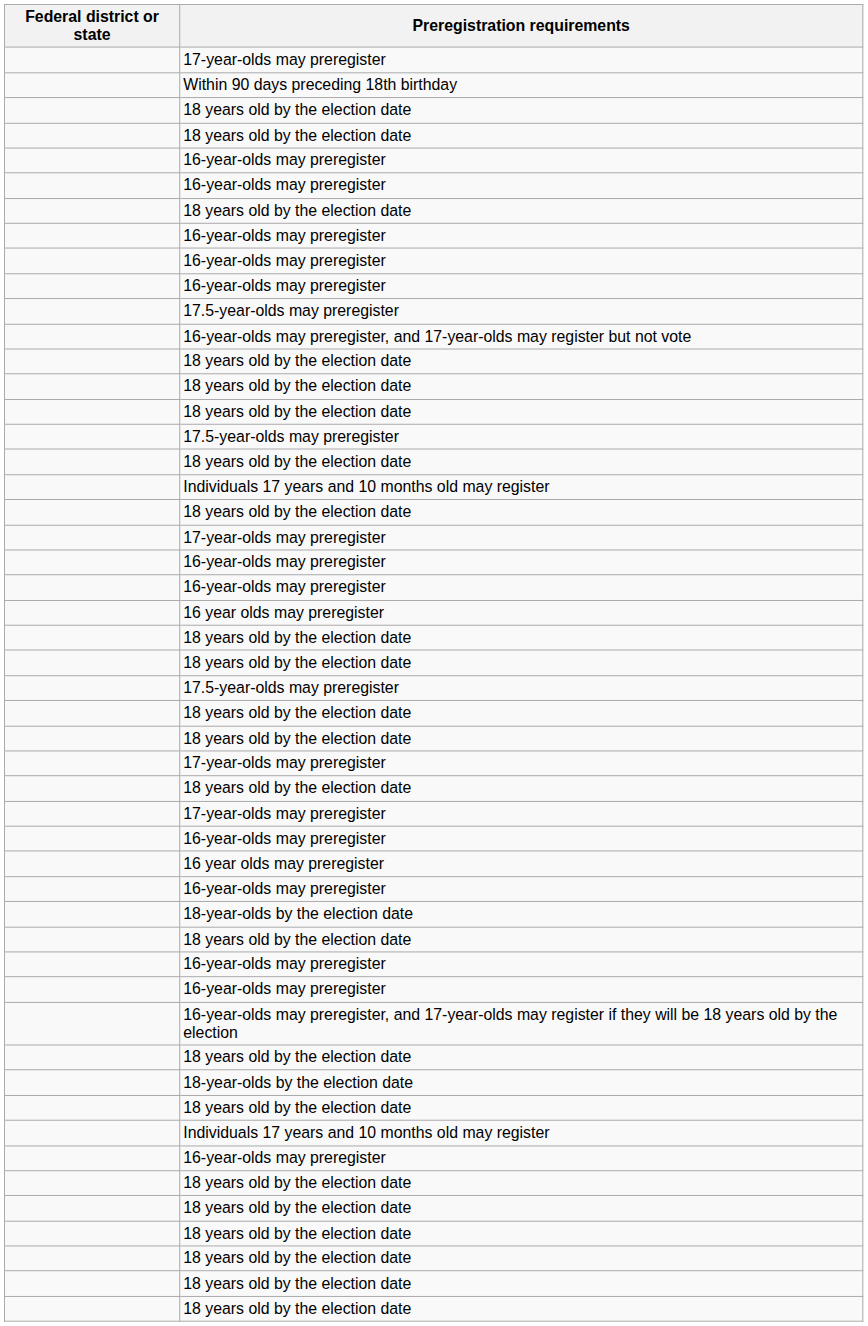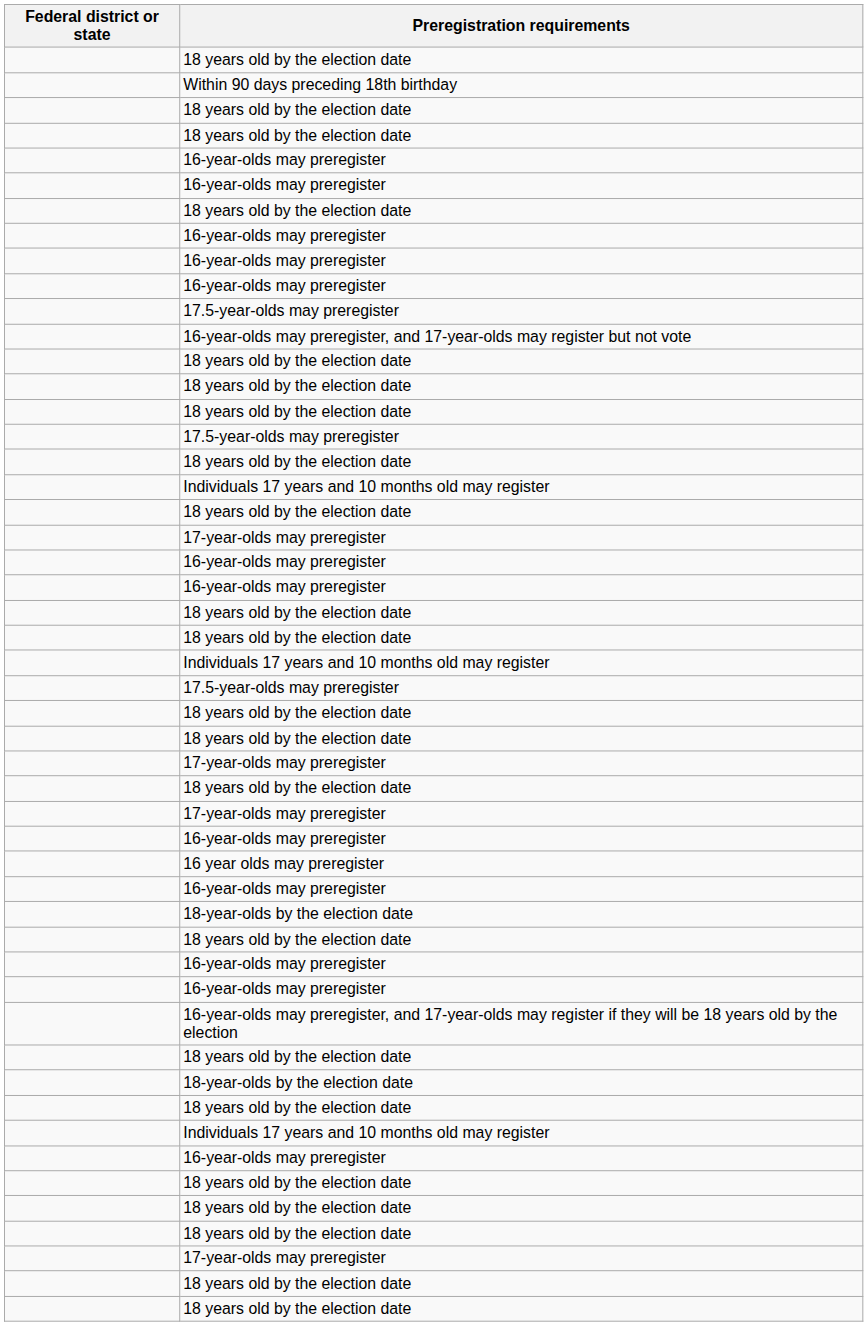(284, 60) 17-year-olds may preregister -> (297, 60) 18 years old by the election date
(284, 612) 16 year olds may preregister -> (297, 612) 18 years old by the election date
(297, 662) 18 years old by the election date -> (366, 662) Individuals 17 years and 10 months old may register
(297, 1258) 18 years old by the election date -> (284, 1258) 17-year-olds may preregister
